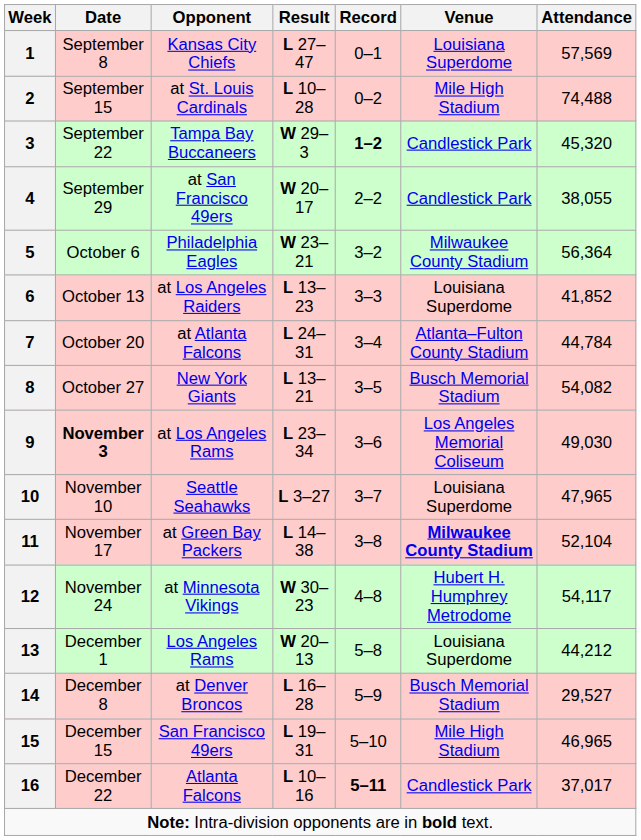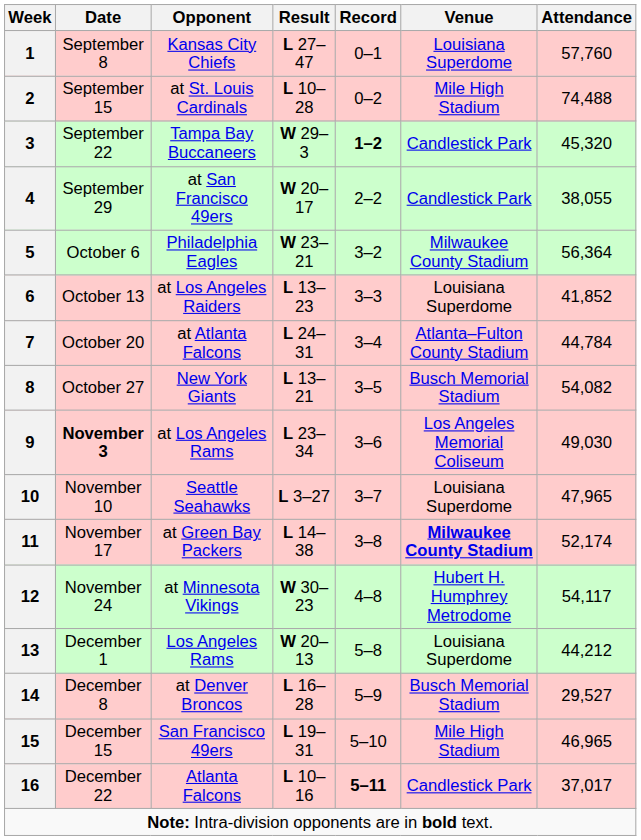(587, 53) 57,569 -> (587, 53) 57,760
(587, 541) 52,104 -> (587, 541) 52,174
